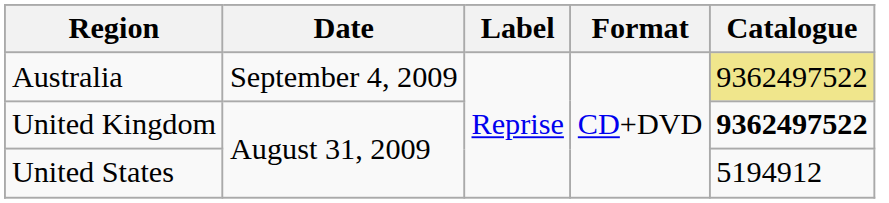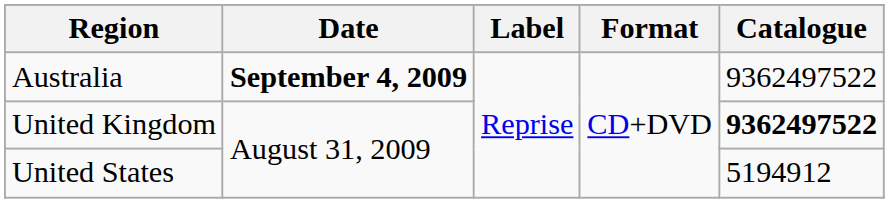(344, 76) normal -> (349, 76) bold
(792, 76) khaki background -> (801, 76) no background
